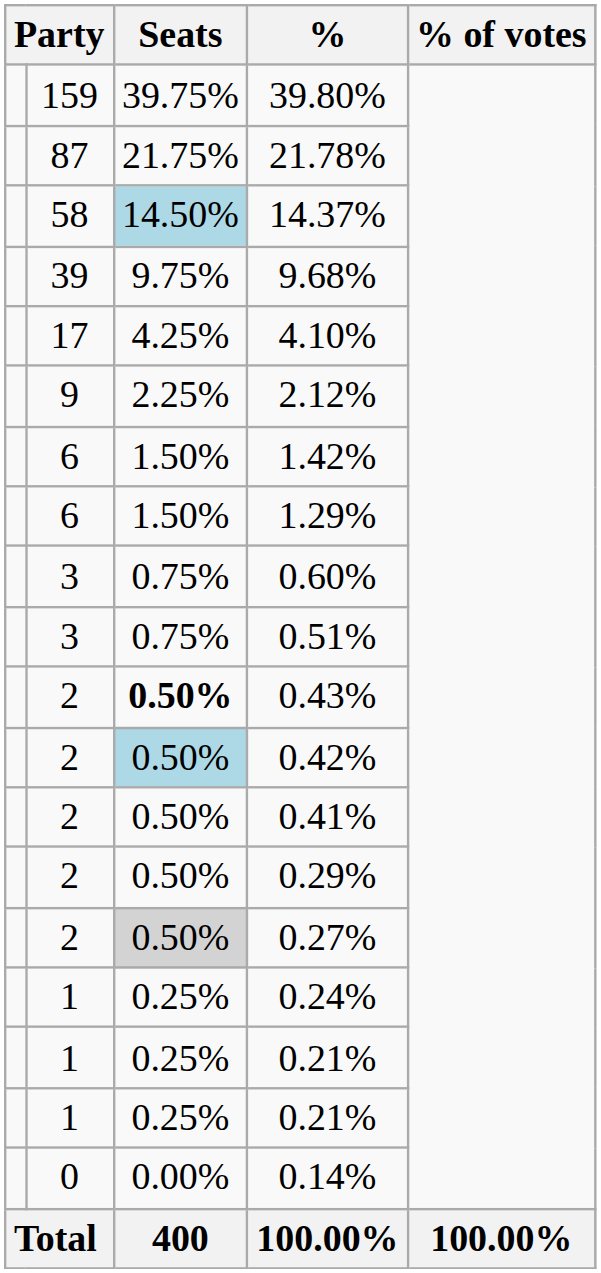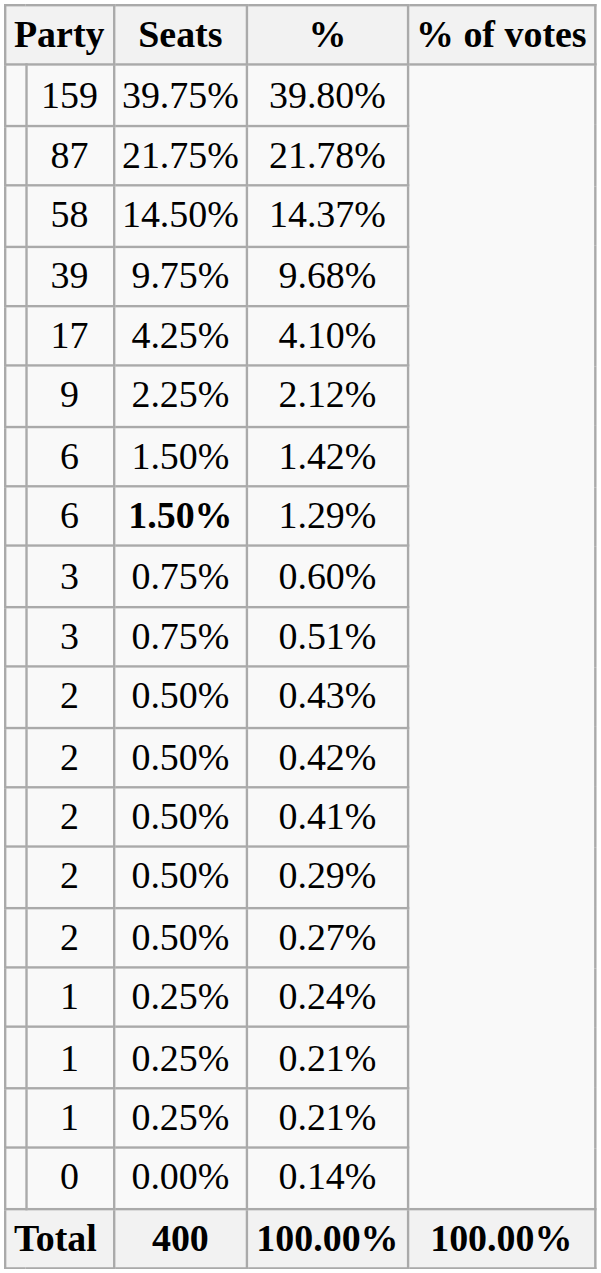(180, 214) lightblue background -> (180, 214) no background
(180, 515) normal -> (180, 515) bold
(180, 696) bold -> (180, 696) normal
(180, 756) lightblue background -> (180, 756) no background
(180, 936) lightgrey background -> (180, 936) no background
